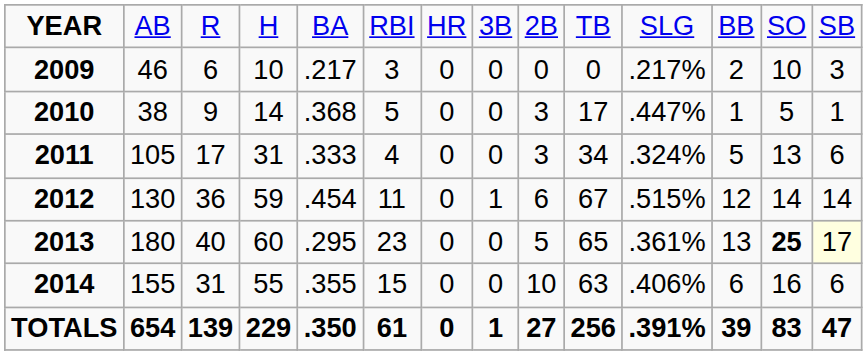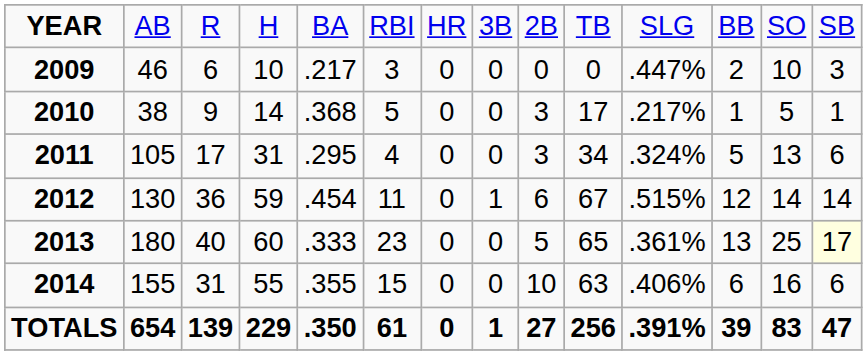(667, 69) .217% -> (667, 69) .447%
(667, 112) .447% -> (667, 112) .217%
(330, 155) .333 -> (330, 155) .295
(330, 241) .295 -> (330, 241) .333
(787, 241) bold -> (787, 241) normal
